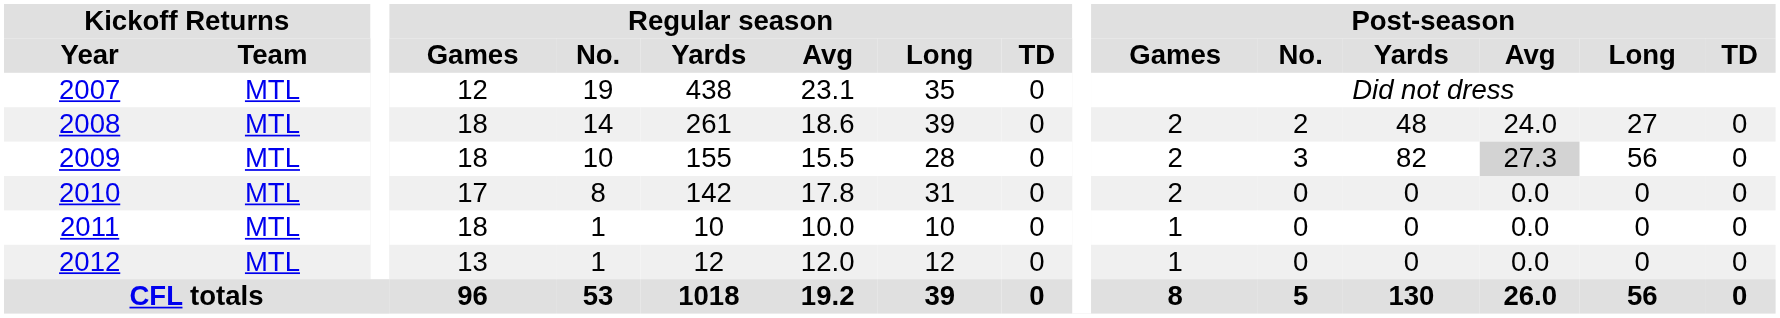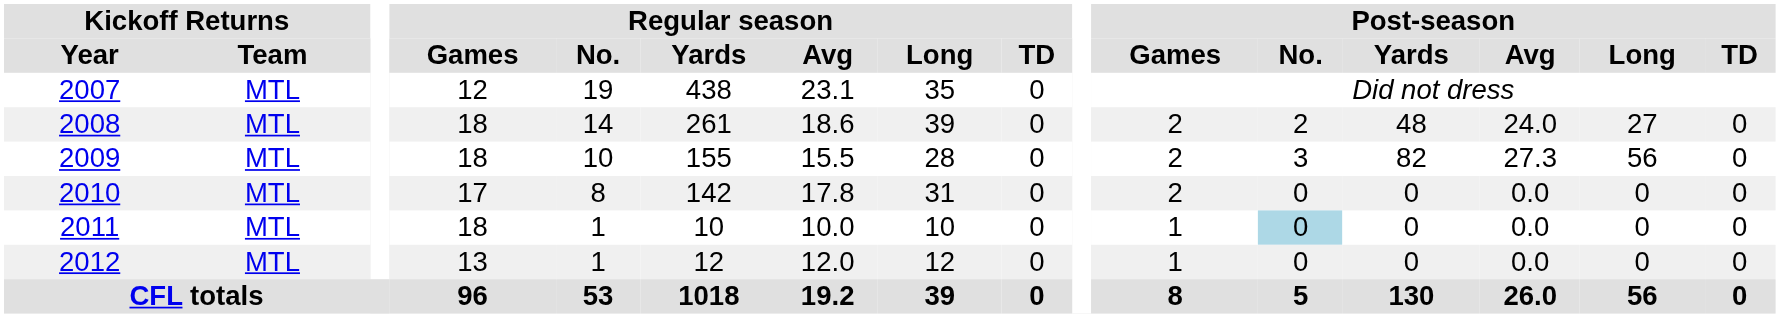(1530, 158) lightgrey background -> (1530, 158) no background
(1301, 227) no background -> (1301, 227) lightblue background
